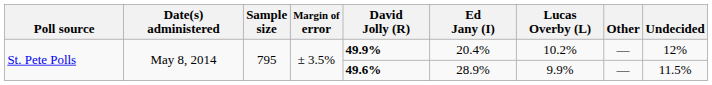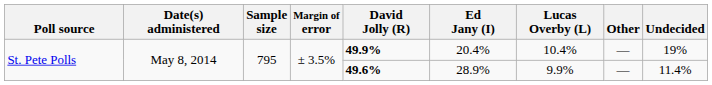(560, 49) 10.2% -> (560, 49) 10.4%
(675, 49) 12% -> (675, 49) 19%
(675, 70) 11.5% -> (675, 70) 11.4%
